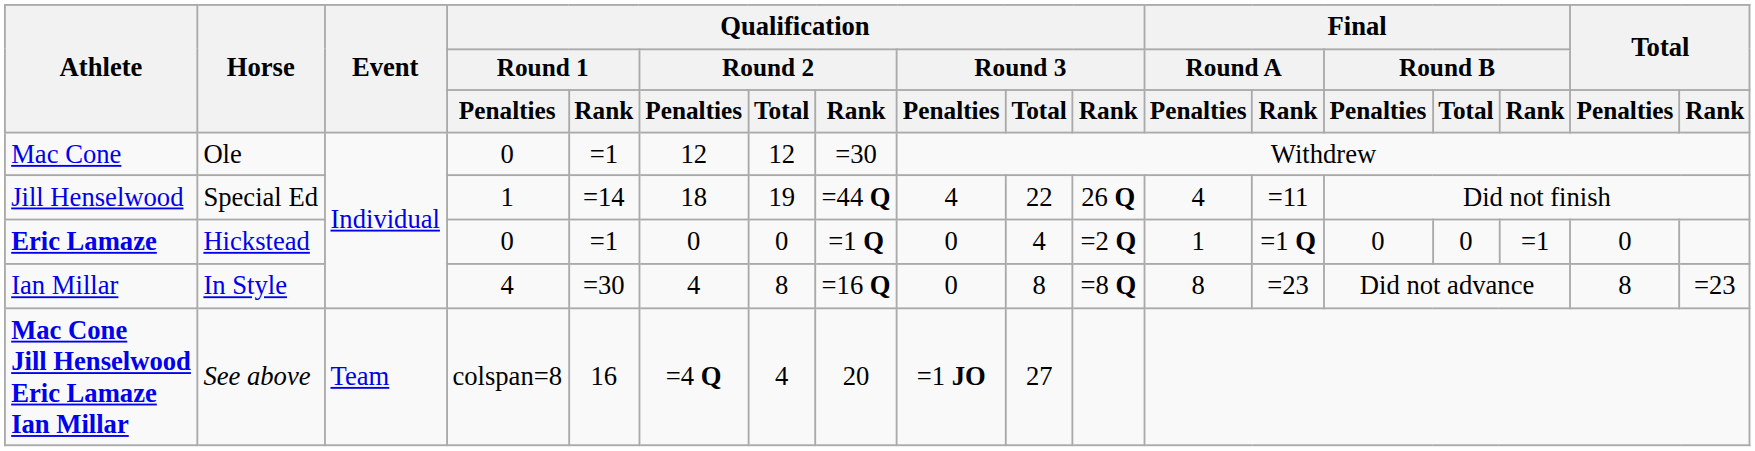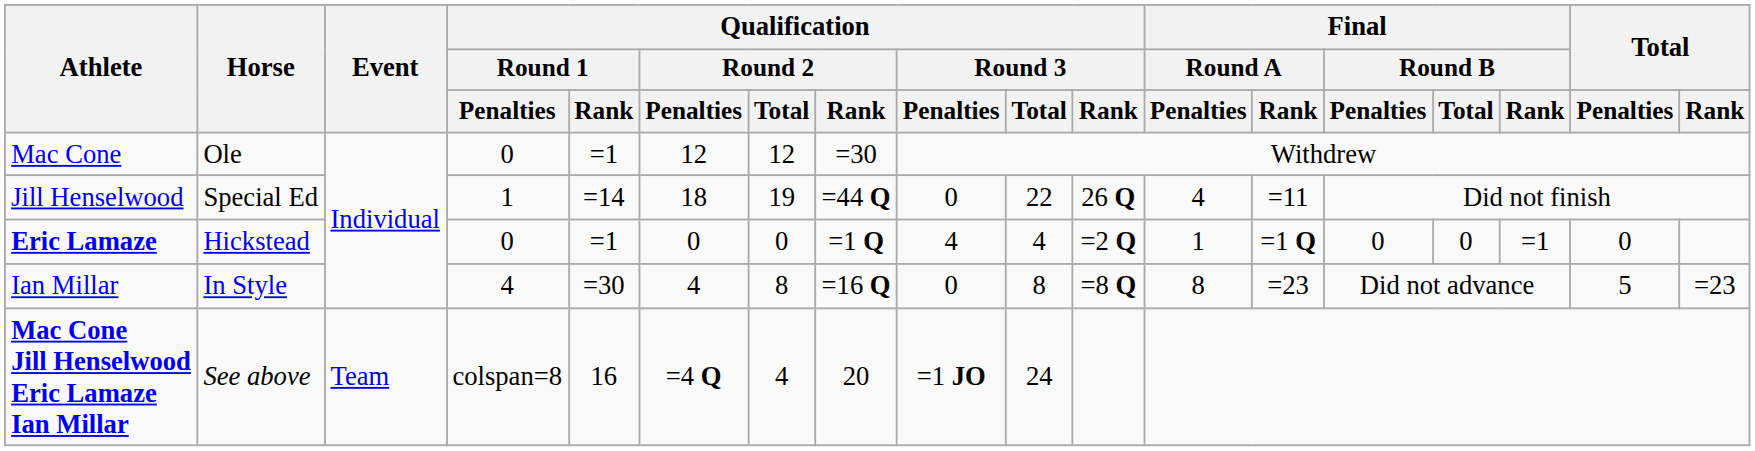(951, 197) 4 -> (951, 197) 0
(951, 241) 0 -> (951, 241) 4
(1625, 285) 8 -> (1625, 285) 5
(1039, 376) 27 -> (1039, 376) 24
